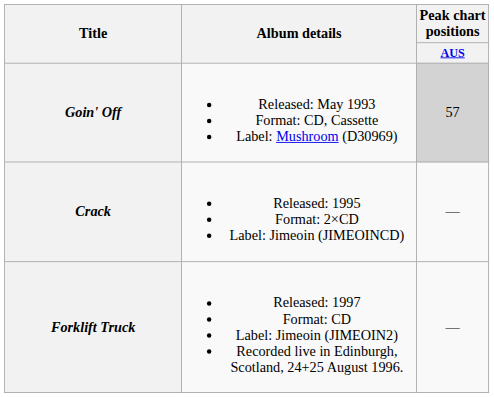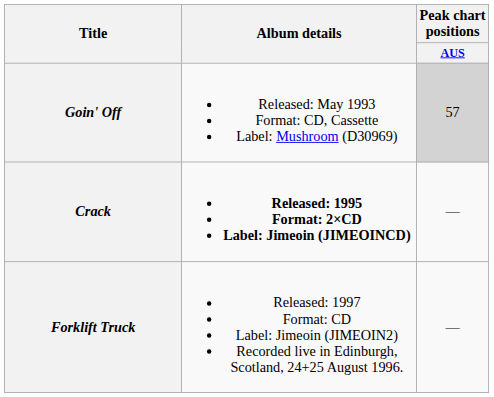(299, 220) normal -> (299, 220) bold
